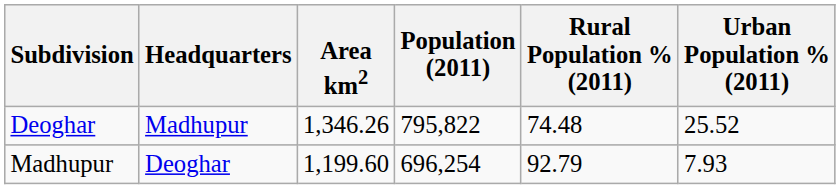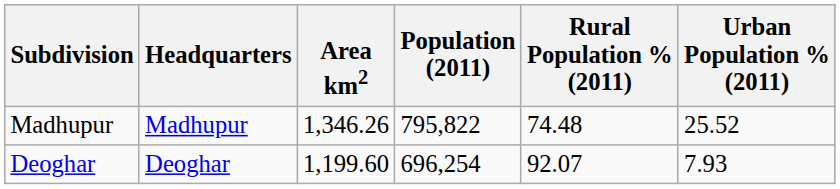(53, 125) Deoghar -> (62, 125) Madhupur
(62, 164) Madhupur -> (53, 164) Deoghar
(555, 164) 92.79 -> (555, 164) 92.07
